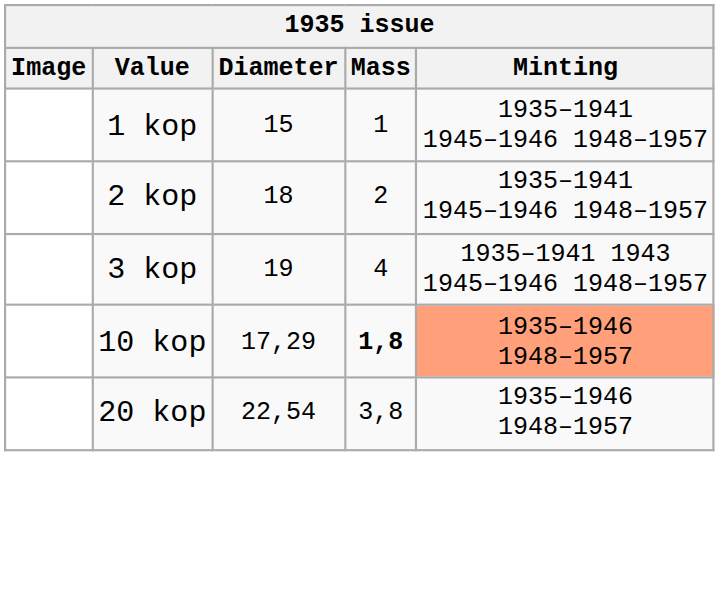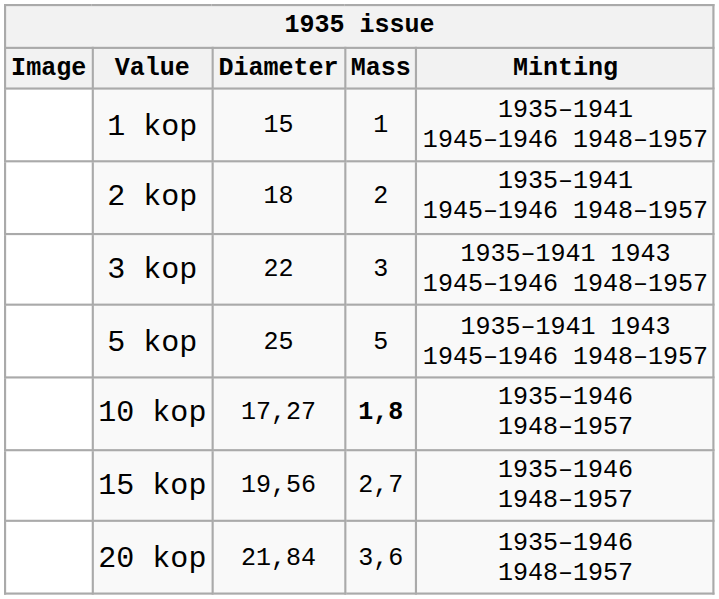(279, 269) 19 -> (279, 269) 22
(381, 269) 4 -> (381, 269) 3
+ row: (152, 341)
(279, 341) 17,29 -> (279, 413) 17,27
(565, 341) lightsalmon background -> (565, 413) no background
+ row: (152, 485)
(279, 413) 22,54 -> (279, 557) 21,84
(381, 413) 3,8 -> (381, 557) 3,6
